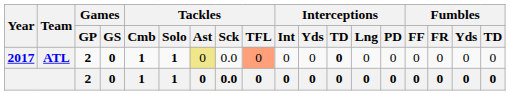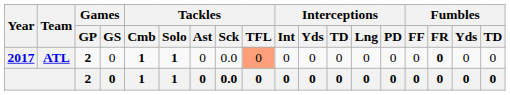(112, 57) bold -> (112, 57) normal
(203, 57) khaki background -> (203, 57) no background
(339, 57) bold -> (339, 57) normal
(440, 57) normal -> (440, 57) bold
